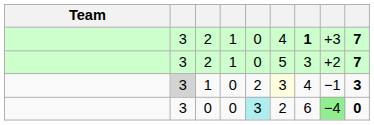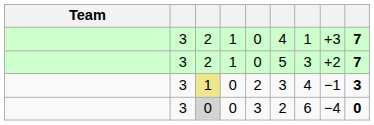(307, 39) bold -> (307, 39) normal
(183, 85) lightgrey background -> (183, 85) no background
(208, 85) no background -> (208, 85) khaki background
(283, 85) lightyellow background -> (283, 85) no background
(208, 108) no background -> (208, 108) lightgrey background
(258, 108) paleturquoise background -> (258, 108) no background
(332, 108) lightgreen background -> (332, 108) no background
